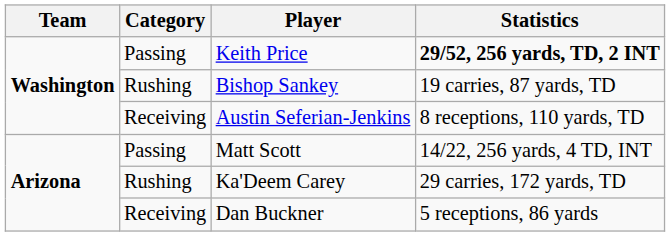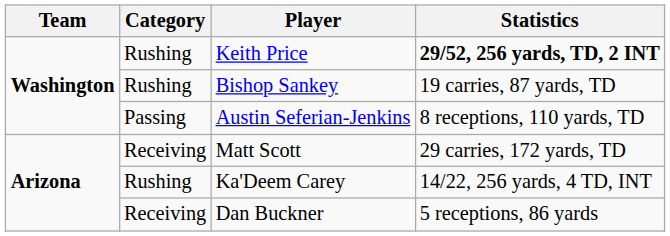(155, 53) Passing -> (158, 53) Rushing
(165, 117) Receiving -> (155, 117) Passing
(155, 149) Passing -> (165, 149) Receiving
(536, 149) 14/22, 256 yards, 4 TD, INT -> (523, 149) 29 carries, 172 yards, TD
(523, 182) 29 carries, 172 yards, TD -> (536, 182) 14/22, 256 yards, 4 TD, INT
